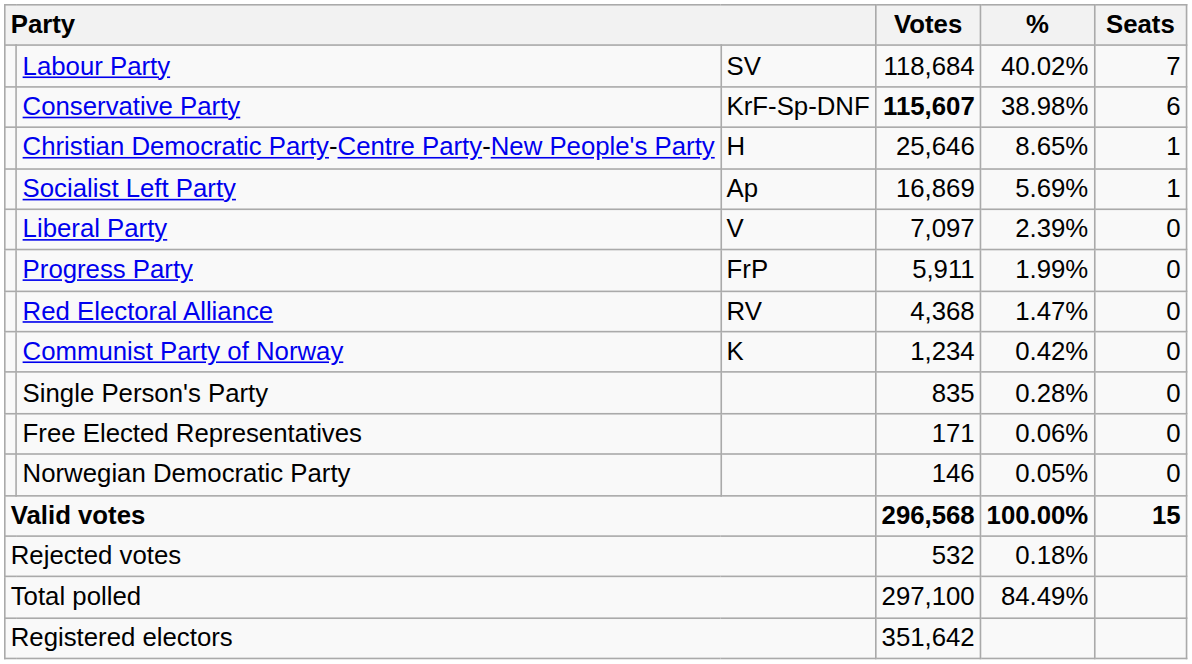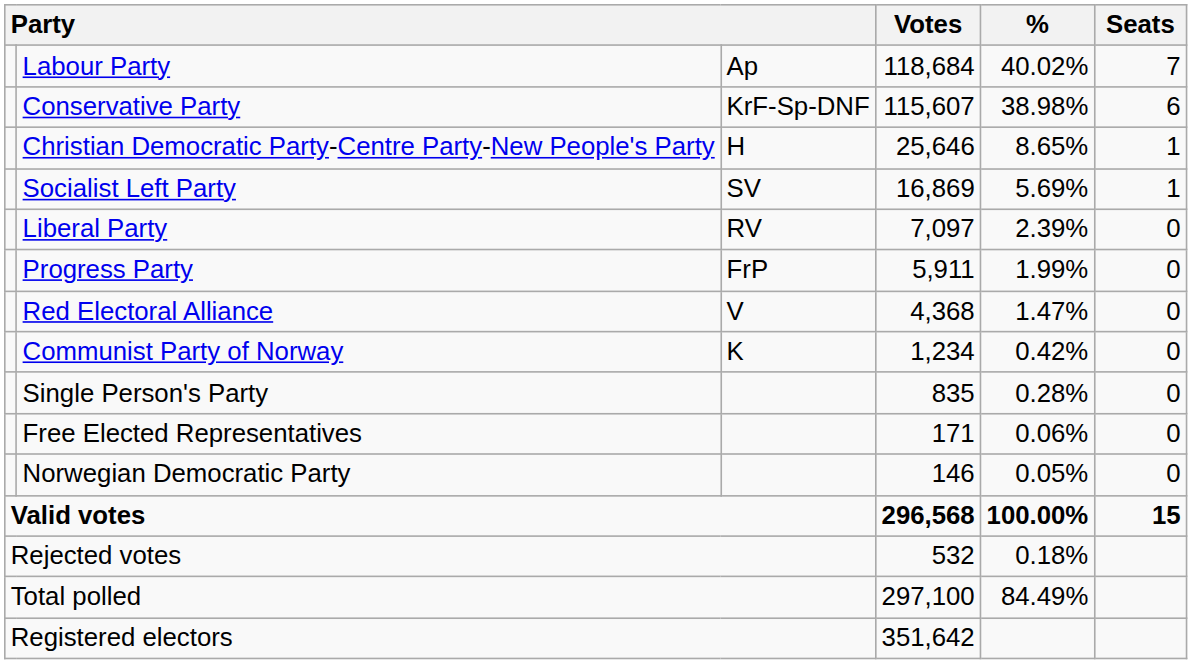(744, 65) SV -> (742, 65) Ap
(929, 106) bold -> (929, 106) normal
(742, 188) Ap -> (744, 188) SV
(735, 229) V -> (744, 229) RV
(744, 310) RV -> (735, 310) V
